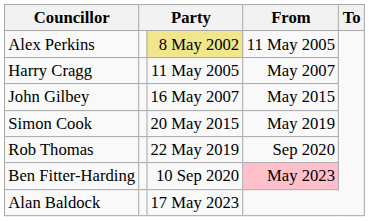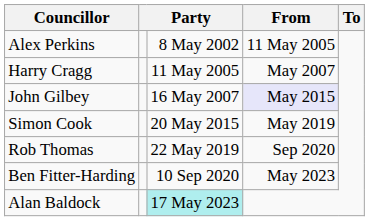(199, 44) khaki background -> (199, 44) no background
(301, 96) no background -> (301, 96) lavender background
(301, 176) pink background -> (301, 176) no background
(195, 202) no background -> (195, 202) paleturquoise background
